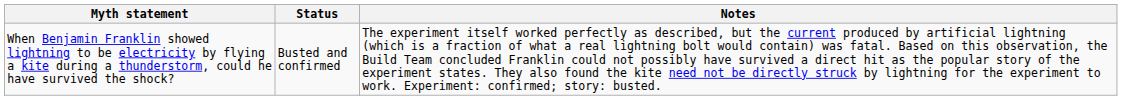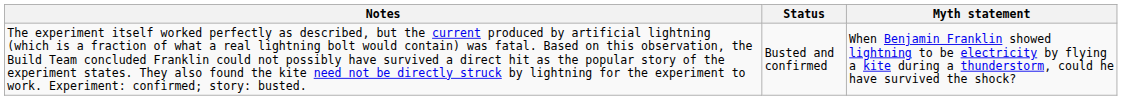columns swapped: (140, 14) <-> (738, 14)
